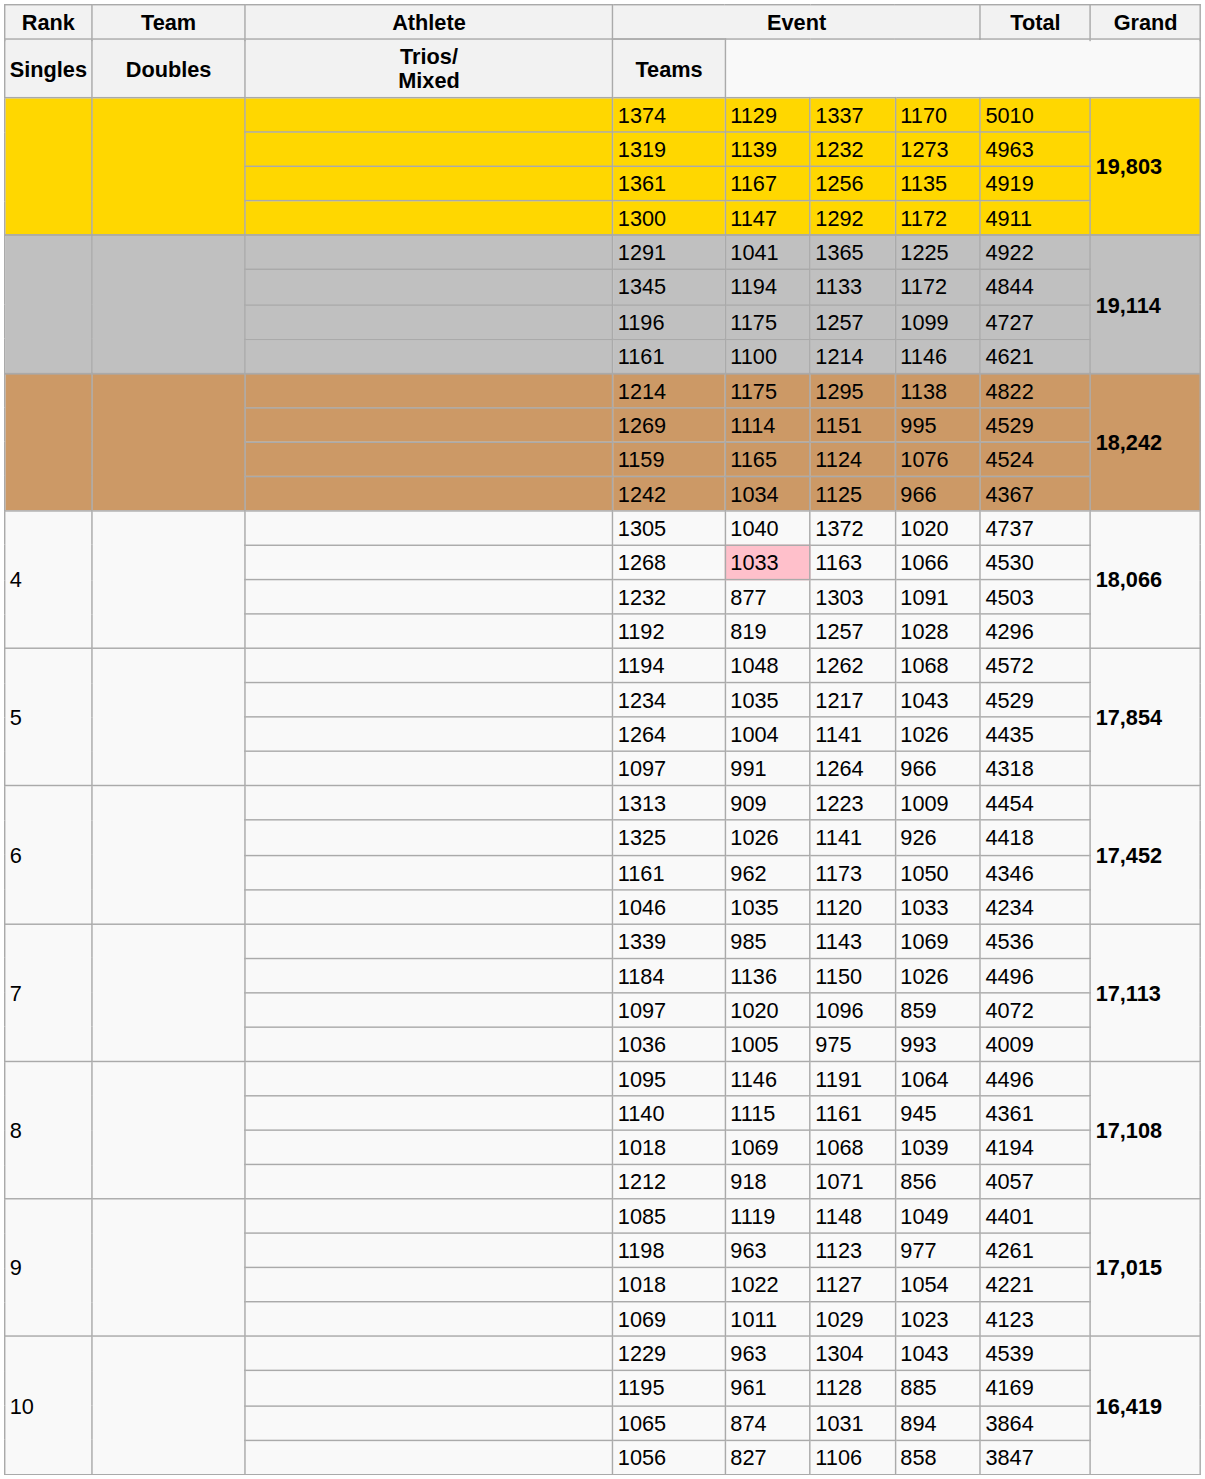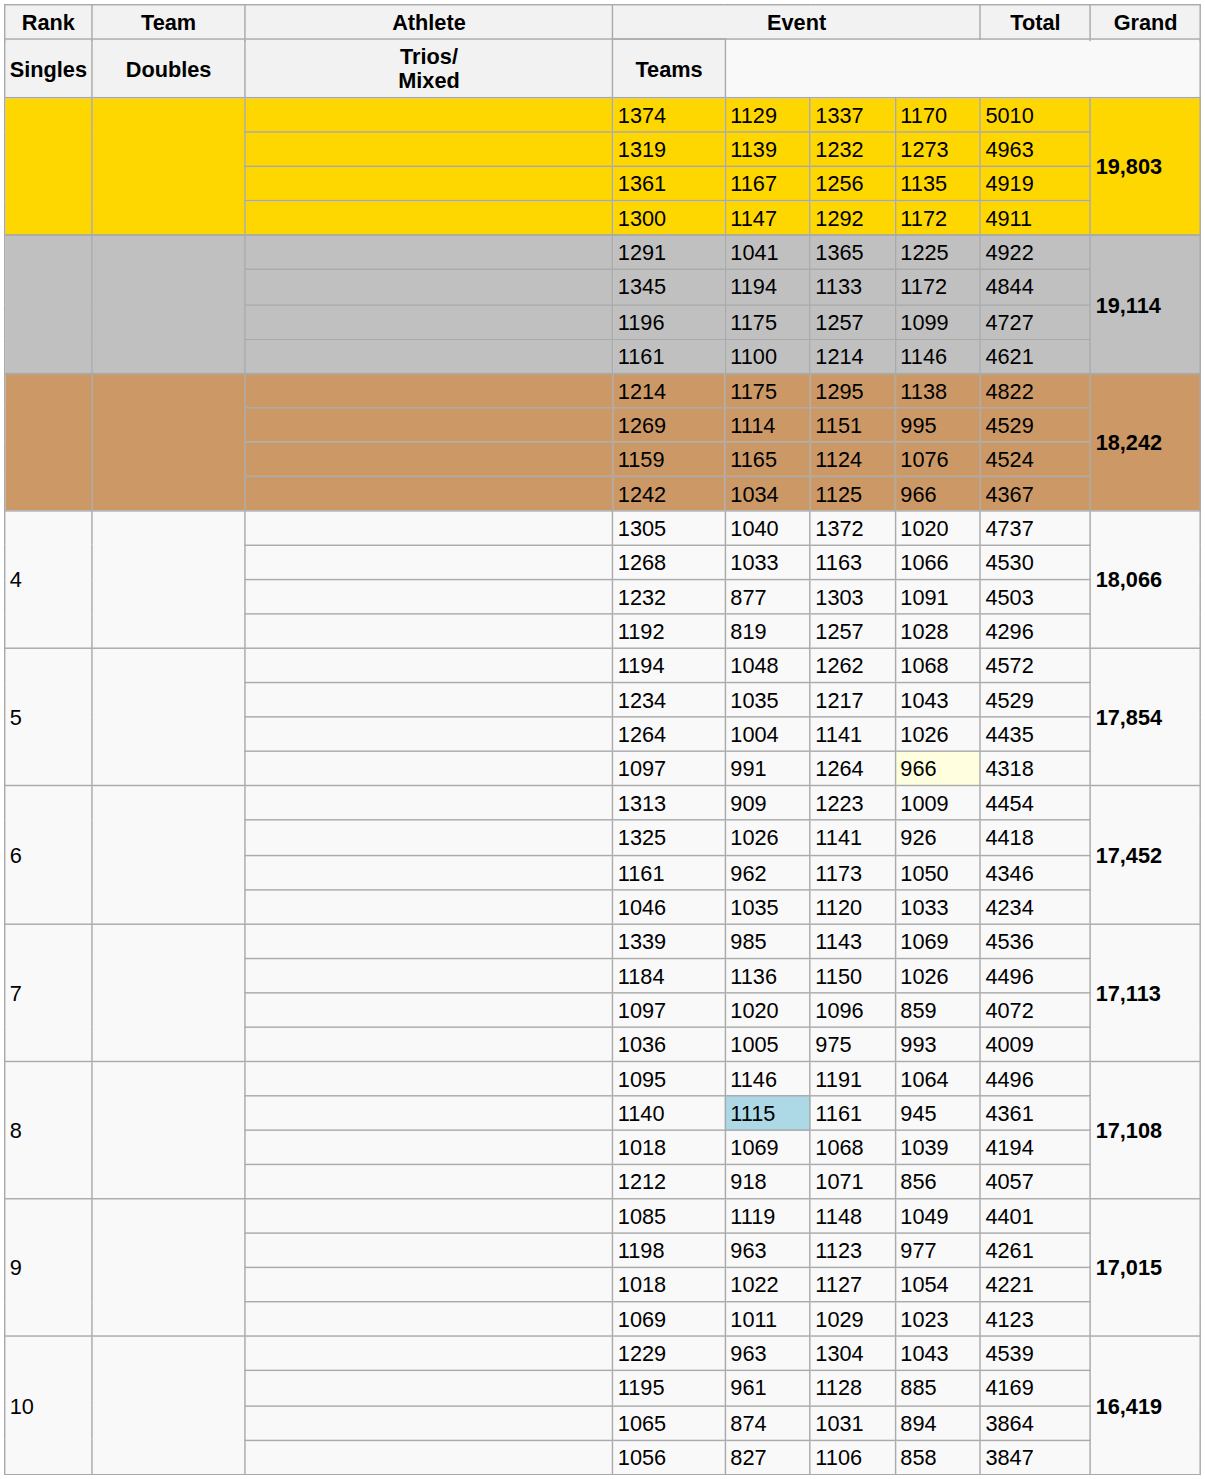(754, 563) pink background -> (754, 563) no background
(918, 769) no background -> (918, 769) lightyellow background
(753, 1113) no background -> (753, 1113) lightblue background
